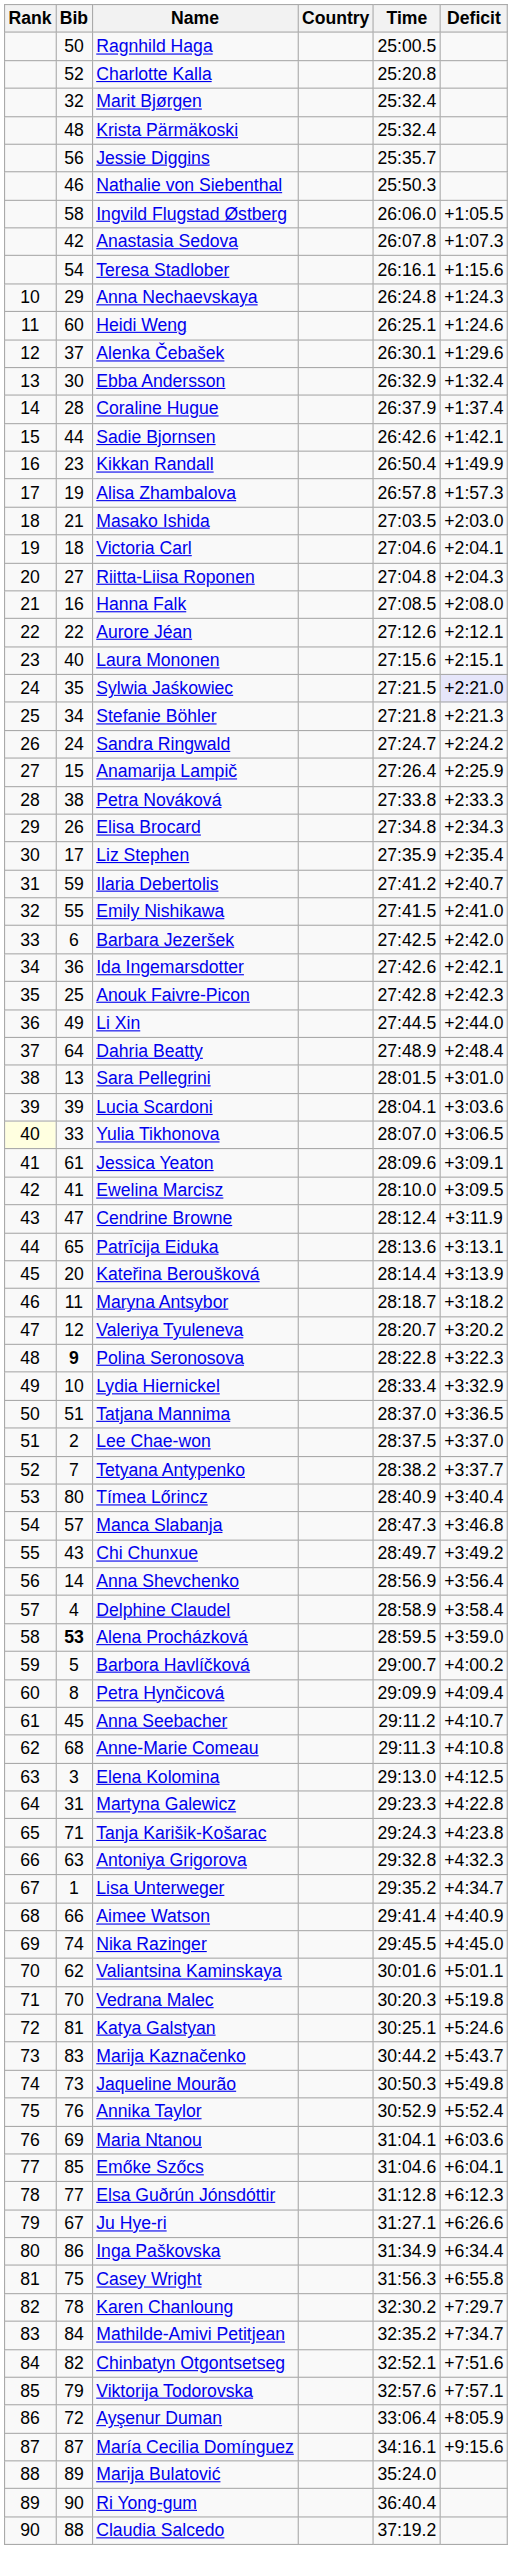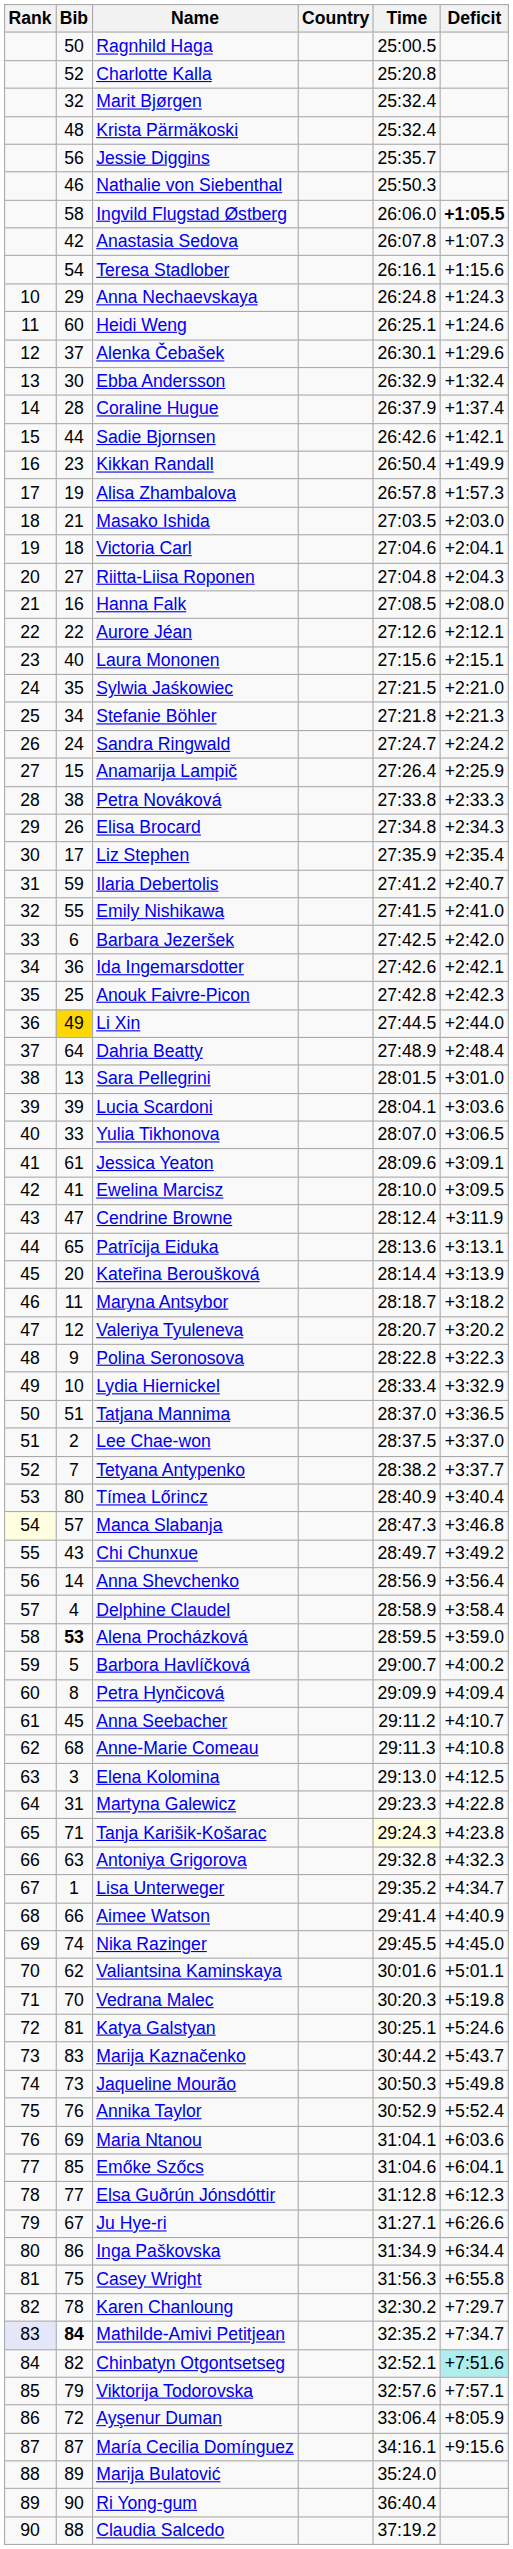(474, 213) normal -> (474, 213) bold
(474, 688) lavender background -> (474, 688) no background
(74, 1023) no background -> (74, 1023) gold background
(30, 1134) lightyellow background -> (30, 1134) no background
(74, 1358) bold -> (74, 1358) normal
(30, 1525) no background -> (30, 1525) lightyellow background
(407, 1832) no background -> (407, 1832) lightyellow background
(30, 2335) no background -> (30, 2335) lavender background
(74, 2335) normal -> (74, 2335) bold
(474, 2363) no background -> (474, 2363) paleturquoise background
